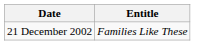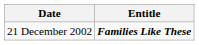(142, 31) normal -> (144, 31) bold
